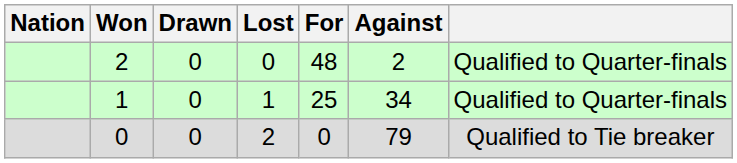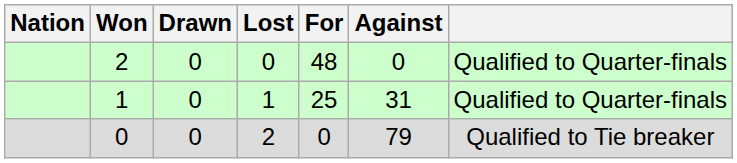(398, 61) 2 -> (398, 61) 0
(399, 99) 34 -> (399, 99) 31
